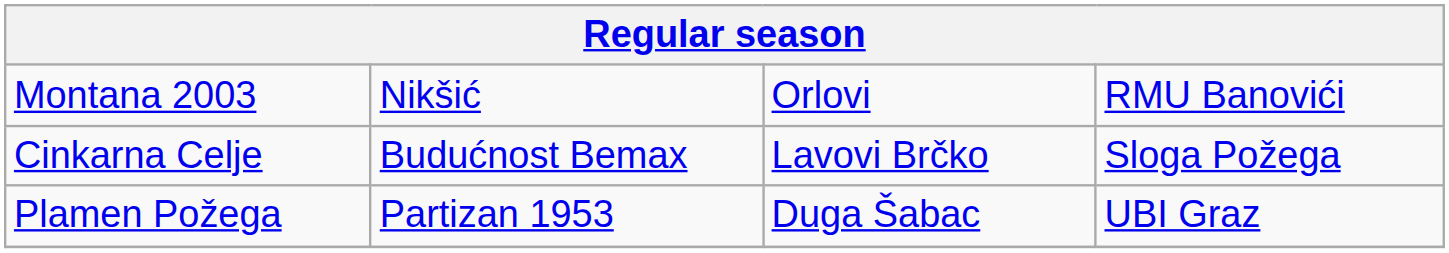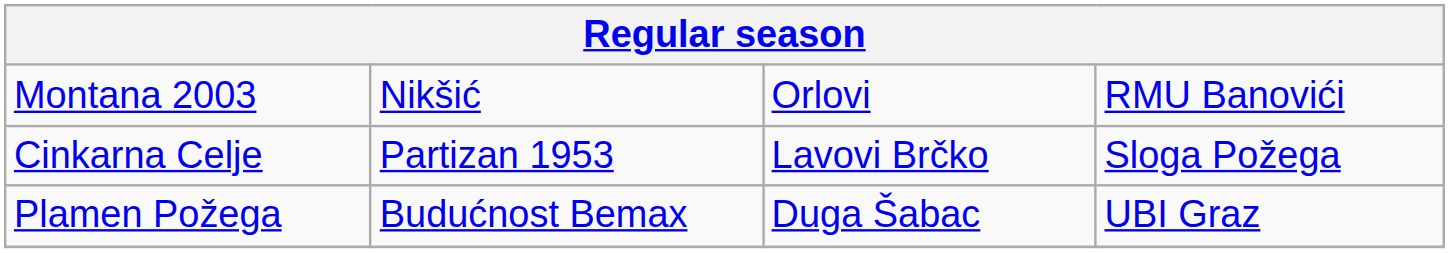(534, 154) Budućnost Bemax -> (497, 154) Partizan 1953
(497, 214) Partizan 1953 -> (534, 214) Budućnost Bemax
